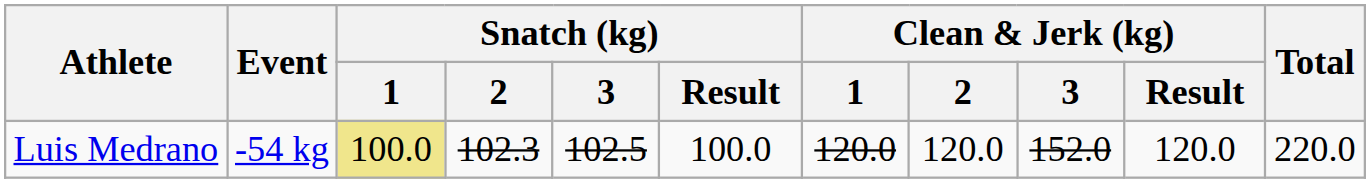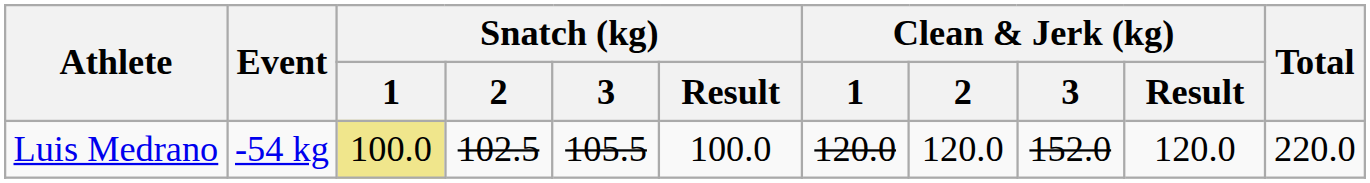(499, 148) 102.3 -> (499, 148) 102.5
(606, 148) 102.5 -> (606, 148) 105.5
